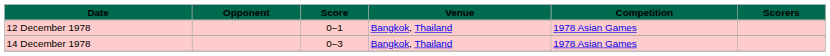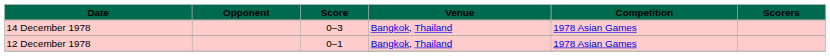rows swapped: (49, 28) <-> (49, 44)
